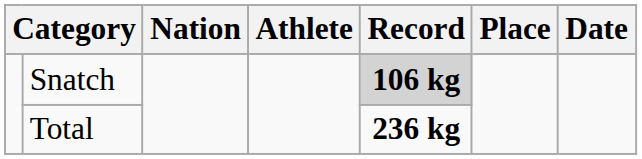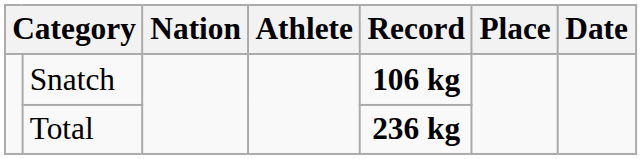(416, 79) lightgrey background -> (416, 79) no background
